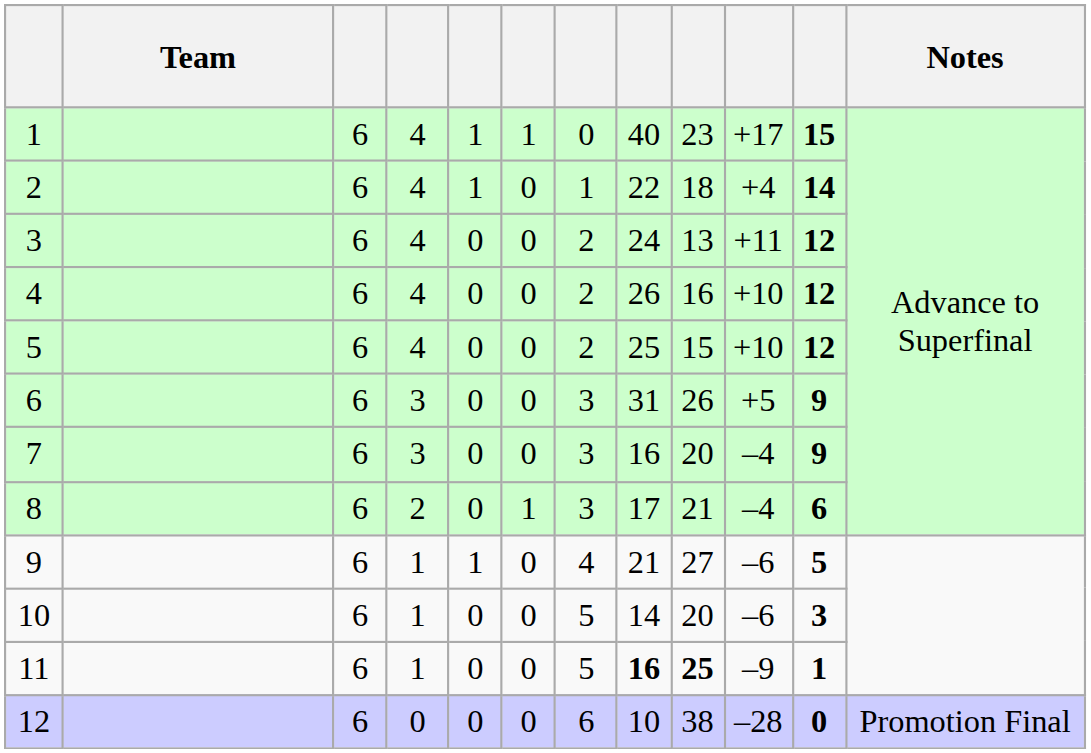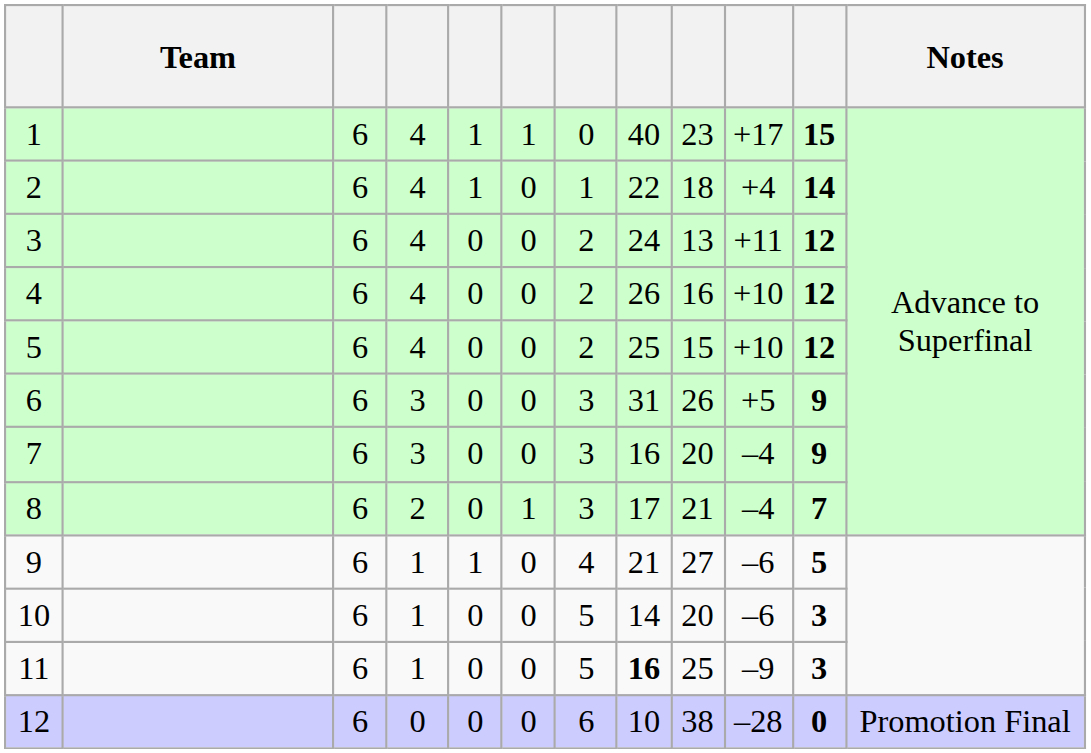(819, 507) 6 -> (819, 507) 7
(697, 667) bold -> (697, 667) normal
(819, 667) 1 -> (819, 667) 3
